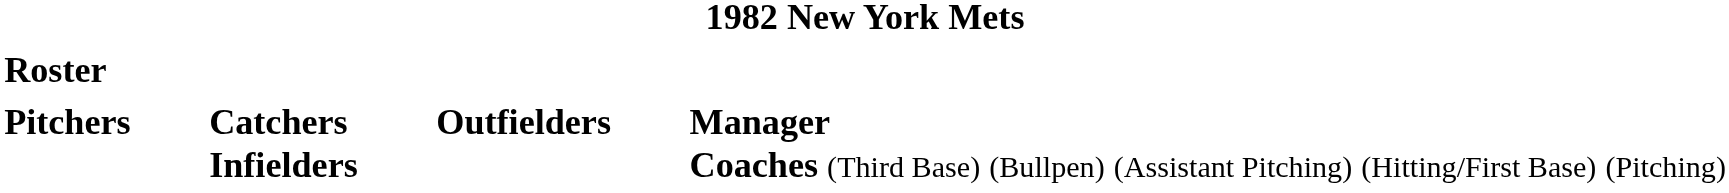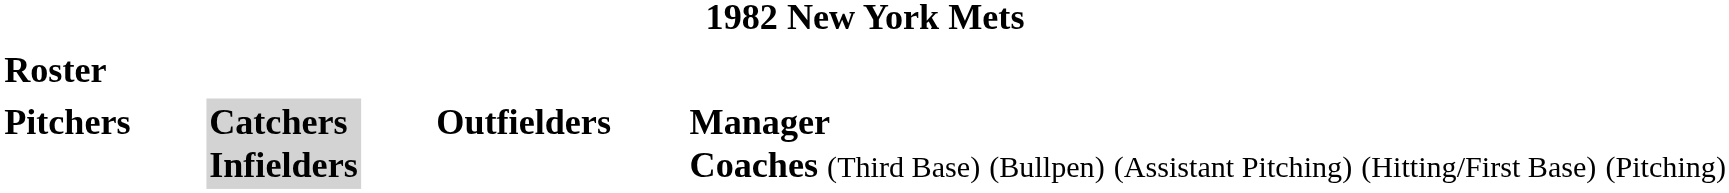(283, 143) no background -> (283, 143) lightgrey background
